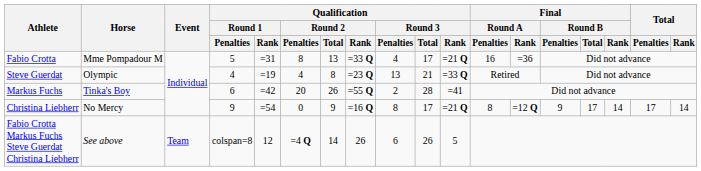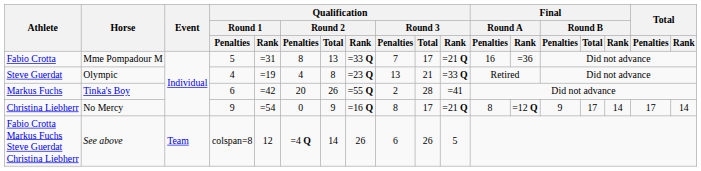(395, 59) 4 -> (395, 59) 7
